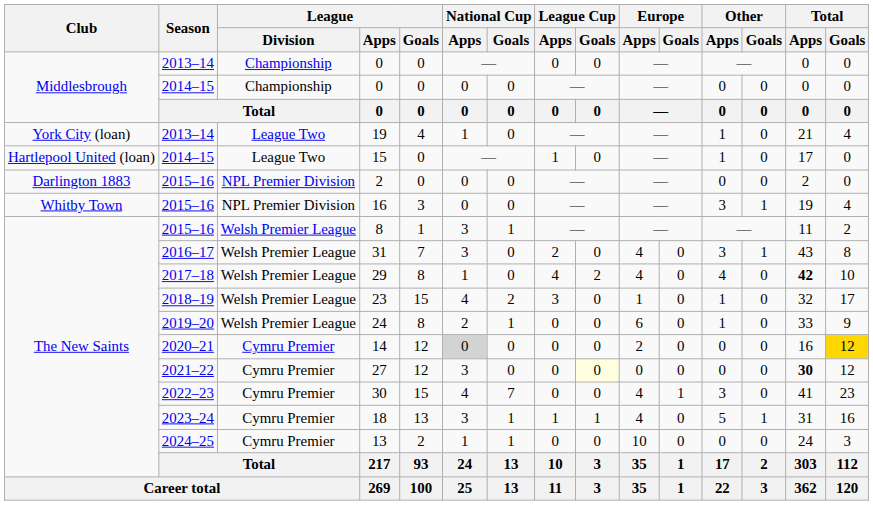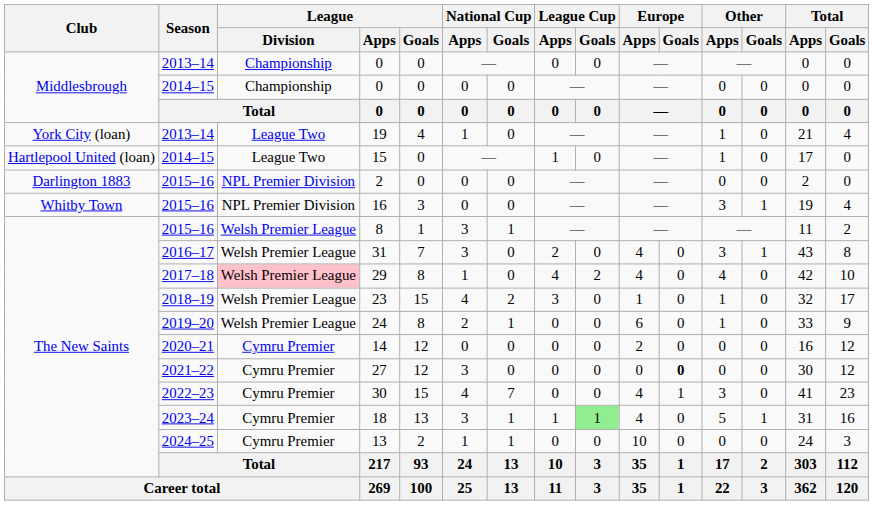(288, 275) no background -> (288, 275) pink background
(806, 275) bold -> (806, 275) normal
(465, 346) lightgrey background -> (465, 346) no background
(847, 346) gold background -> (847, 346) no background
(597, 370) lightyellow background -> (597, 370) no background
(681, 370) normal -> (681, 370) bold
(806, 370) bold -> (806, 370) normal
(597, 417) no background -> (597, 417) lightgreen background
